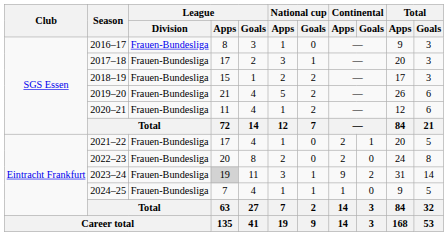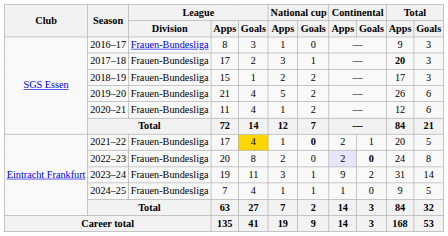(400, 61) normal -> (400, 61) bold
(253, 142) no background -> (253, 142) gold background
(313, 142) normal -> (313, 142) bold
(343, 158) no background -> (343, 158) lavender background
(371, 158) normal -> (371, 158) bold
(225, 175) lightgrey background -> (225, 175) no background
